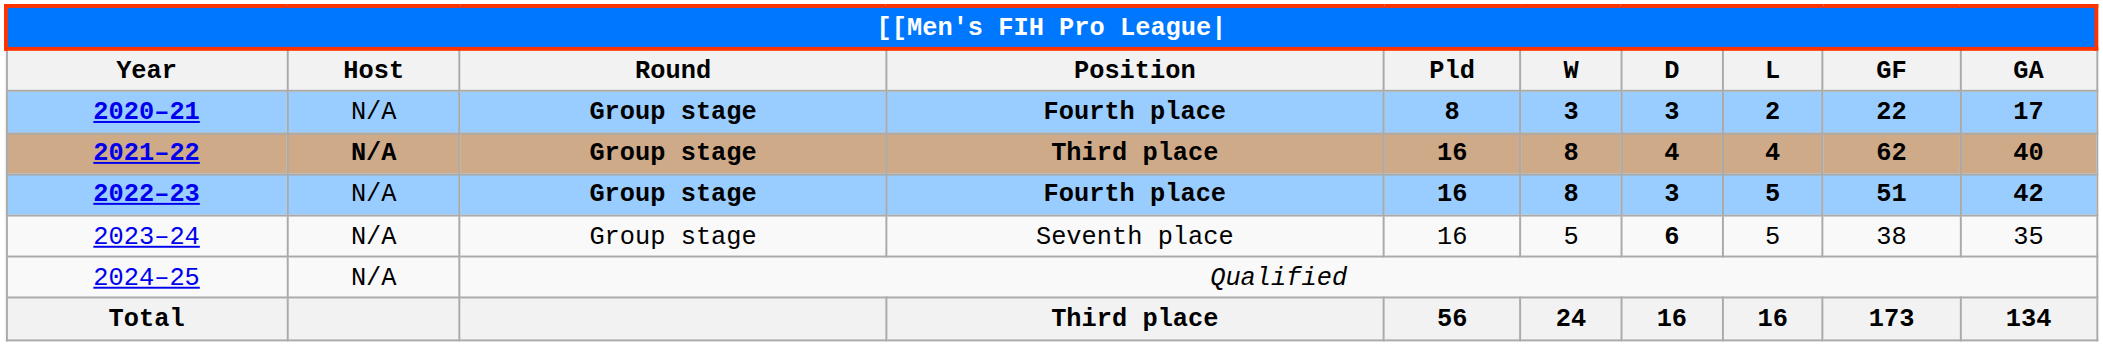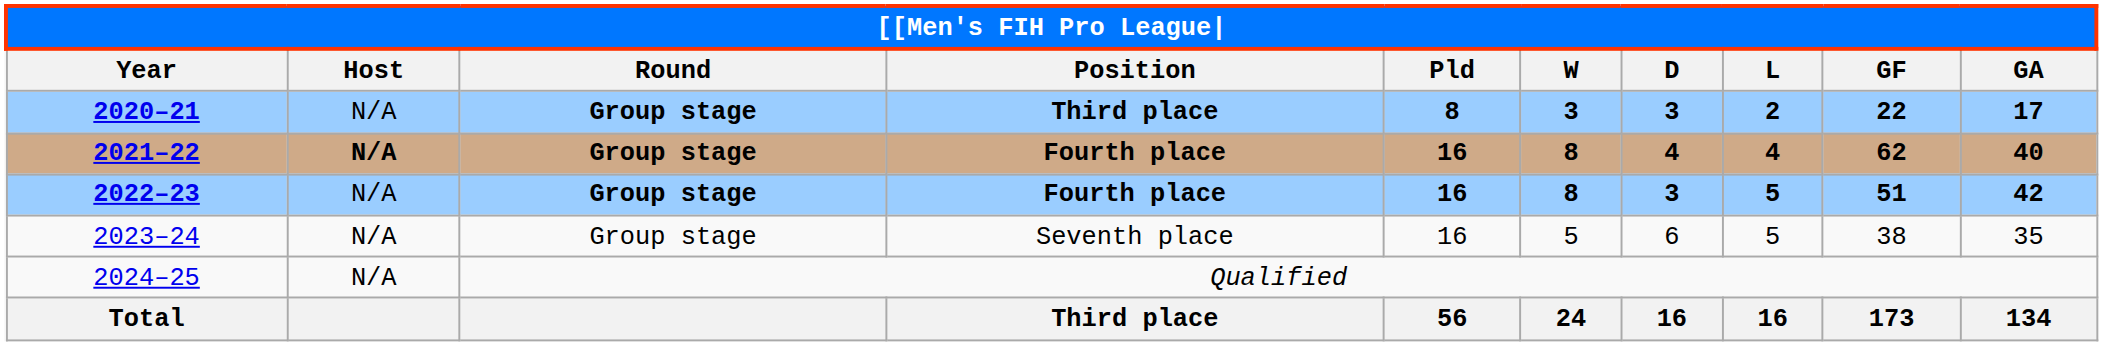(1135, 112) Fourth place -> (1135, 112) Third place
(1135, 153) Third place -> (1135, 153) Fourth place
(1672, 236) bold -> (1672, 236) normal
